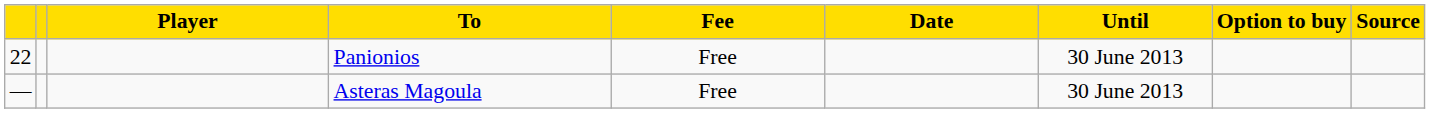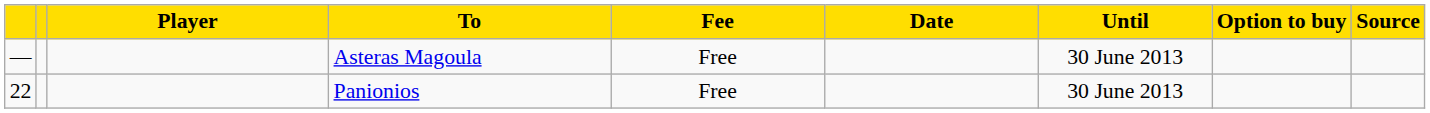rows swapped: (376, 56) <-> (408, 90)
